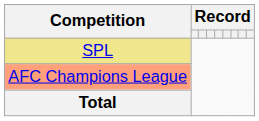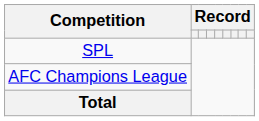(98, 50) khaki background -> (98, 50) no background
(98, 76) lightsalmon background -> (98, 76) no background
